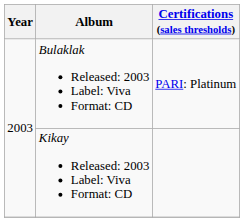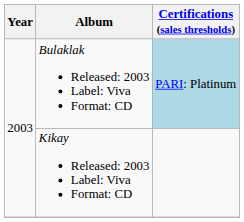(196, 83) no background -> (196, 83) lightblue background
